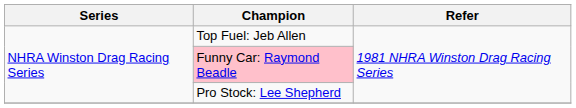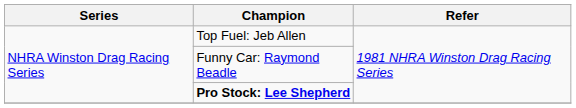(258, 64) pink background -> (258, 64) no background
(269, 93) normal -> (273, 93) bold
